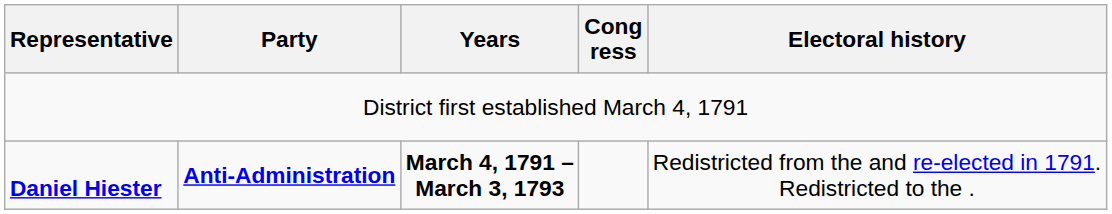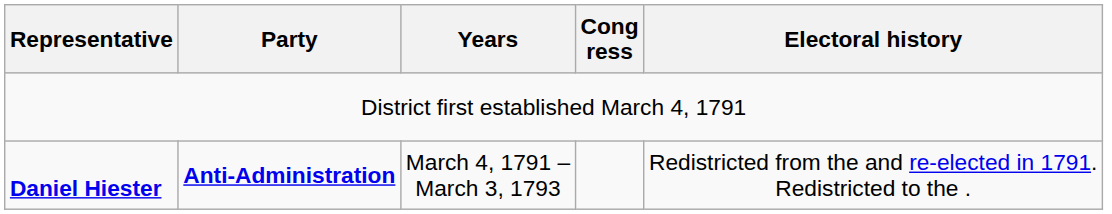(490, 174) bold -> (488, 174) normal
